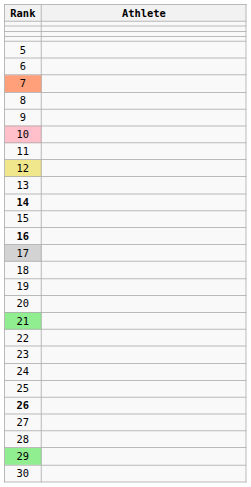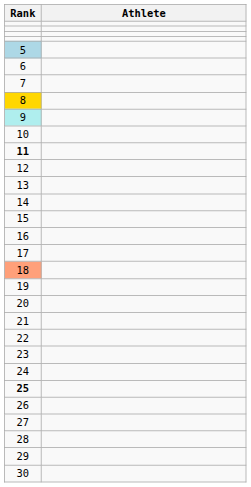(23, 50) no background -> (23, 50) lightblue background
(23, 84) lightsalmon background -> (23, 84) no background
(23, 100) no background -> (23, 100) gold background
(23, 117) no background -> (23, 117) paleturquoise background
(23, 134) pink background -> (23, 134) no background
(23, 151) normal -> (23, 151) bold
(23, 168) khaki background -> (23, 168) no background
(23, 202) bold -> (23, 202) normal
(23, 236) bold -> (23, 236) normal
(23, 253) lightgrey background -> (23, 253) no background
(23, 270) no background -> (23, 270) lightsalmon background
(23, 321) lightgreen background -> (23, 321) no background
(23, 389) normal -> (23, 389) bold
(23, 406) bold -> (23, 406) normal
(23, 456) lightgreen background -> (23, 456) no background
